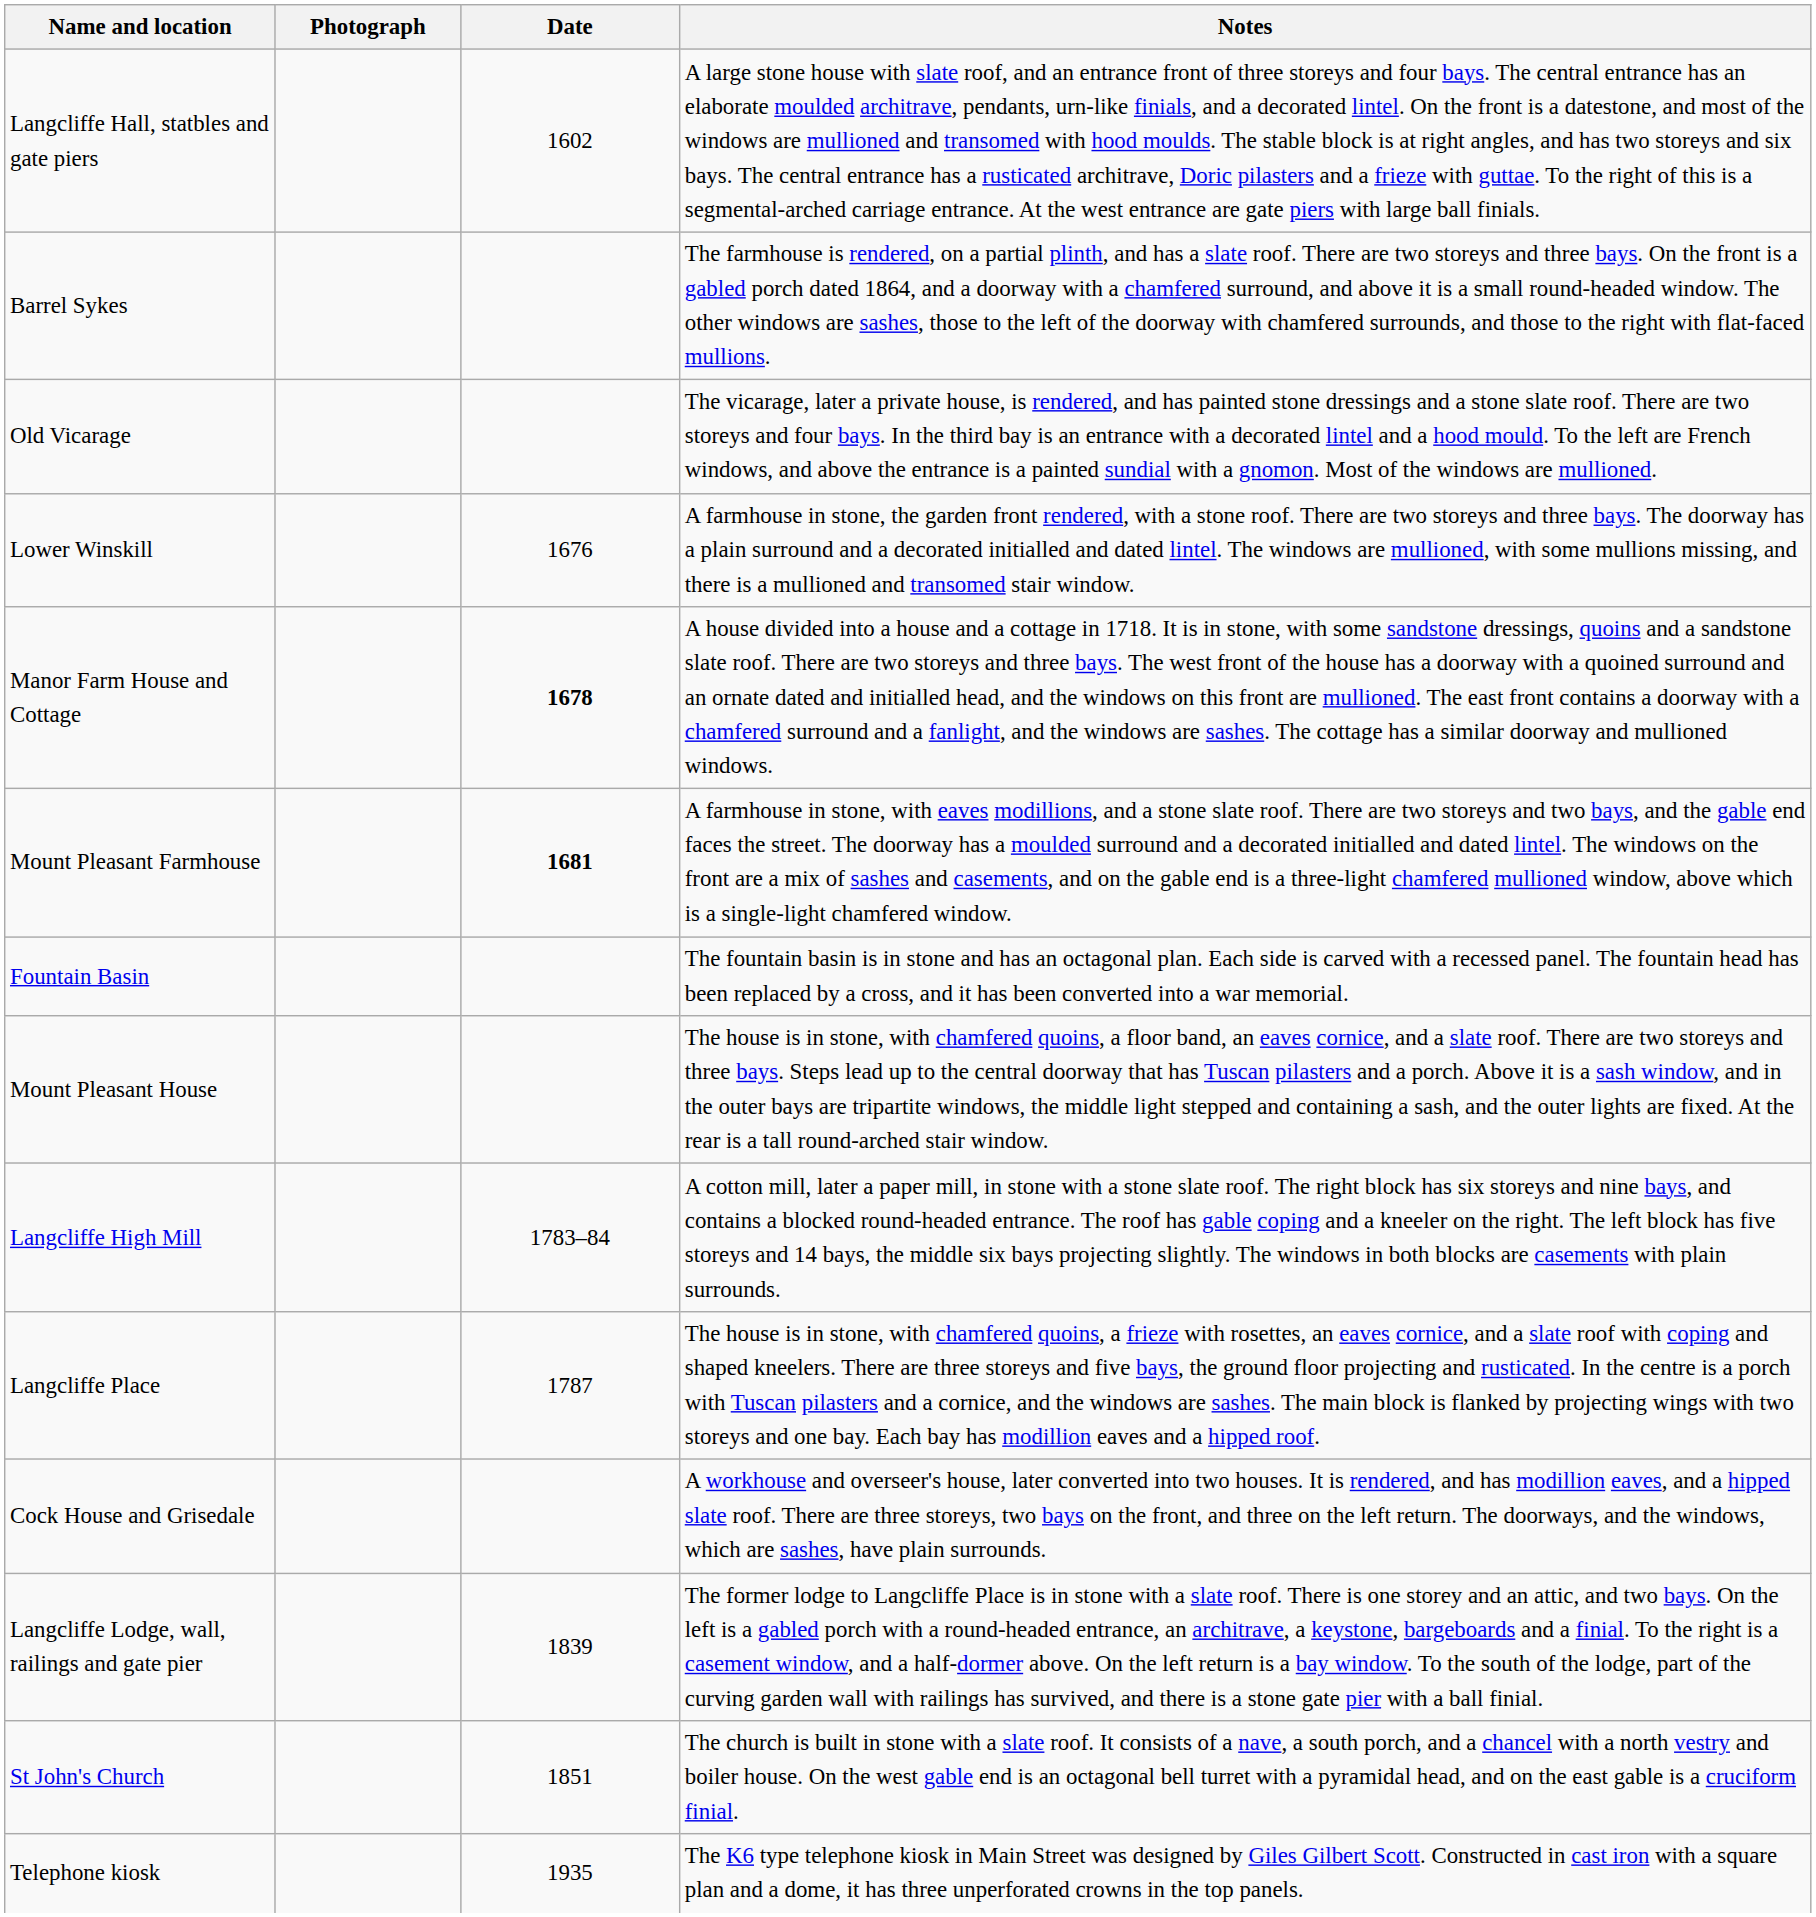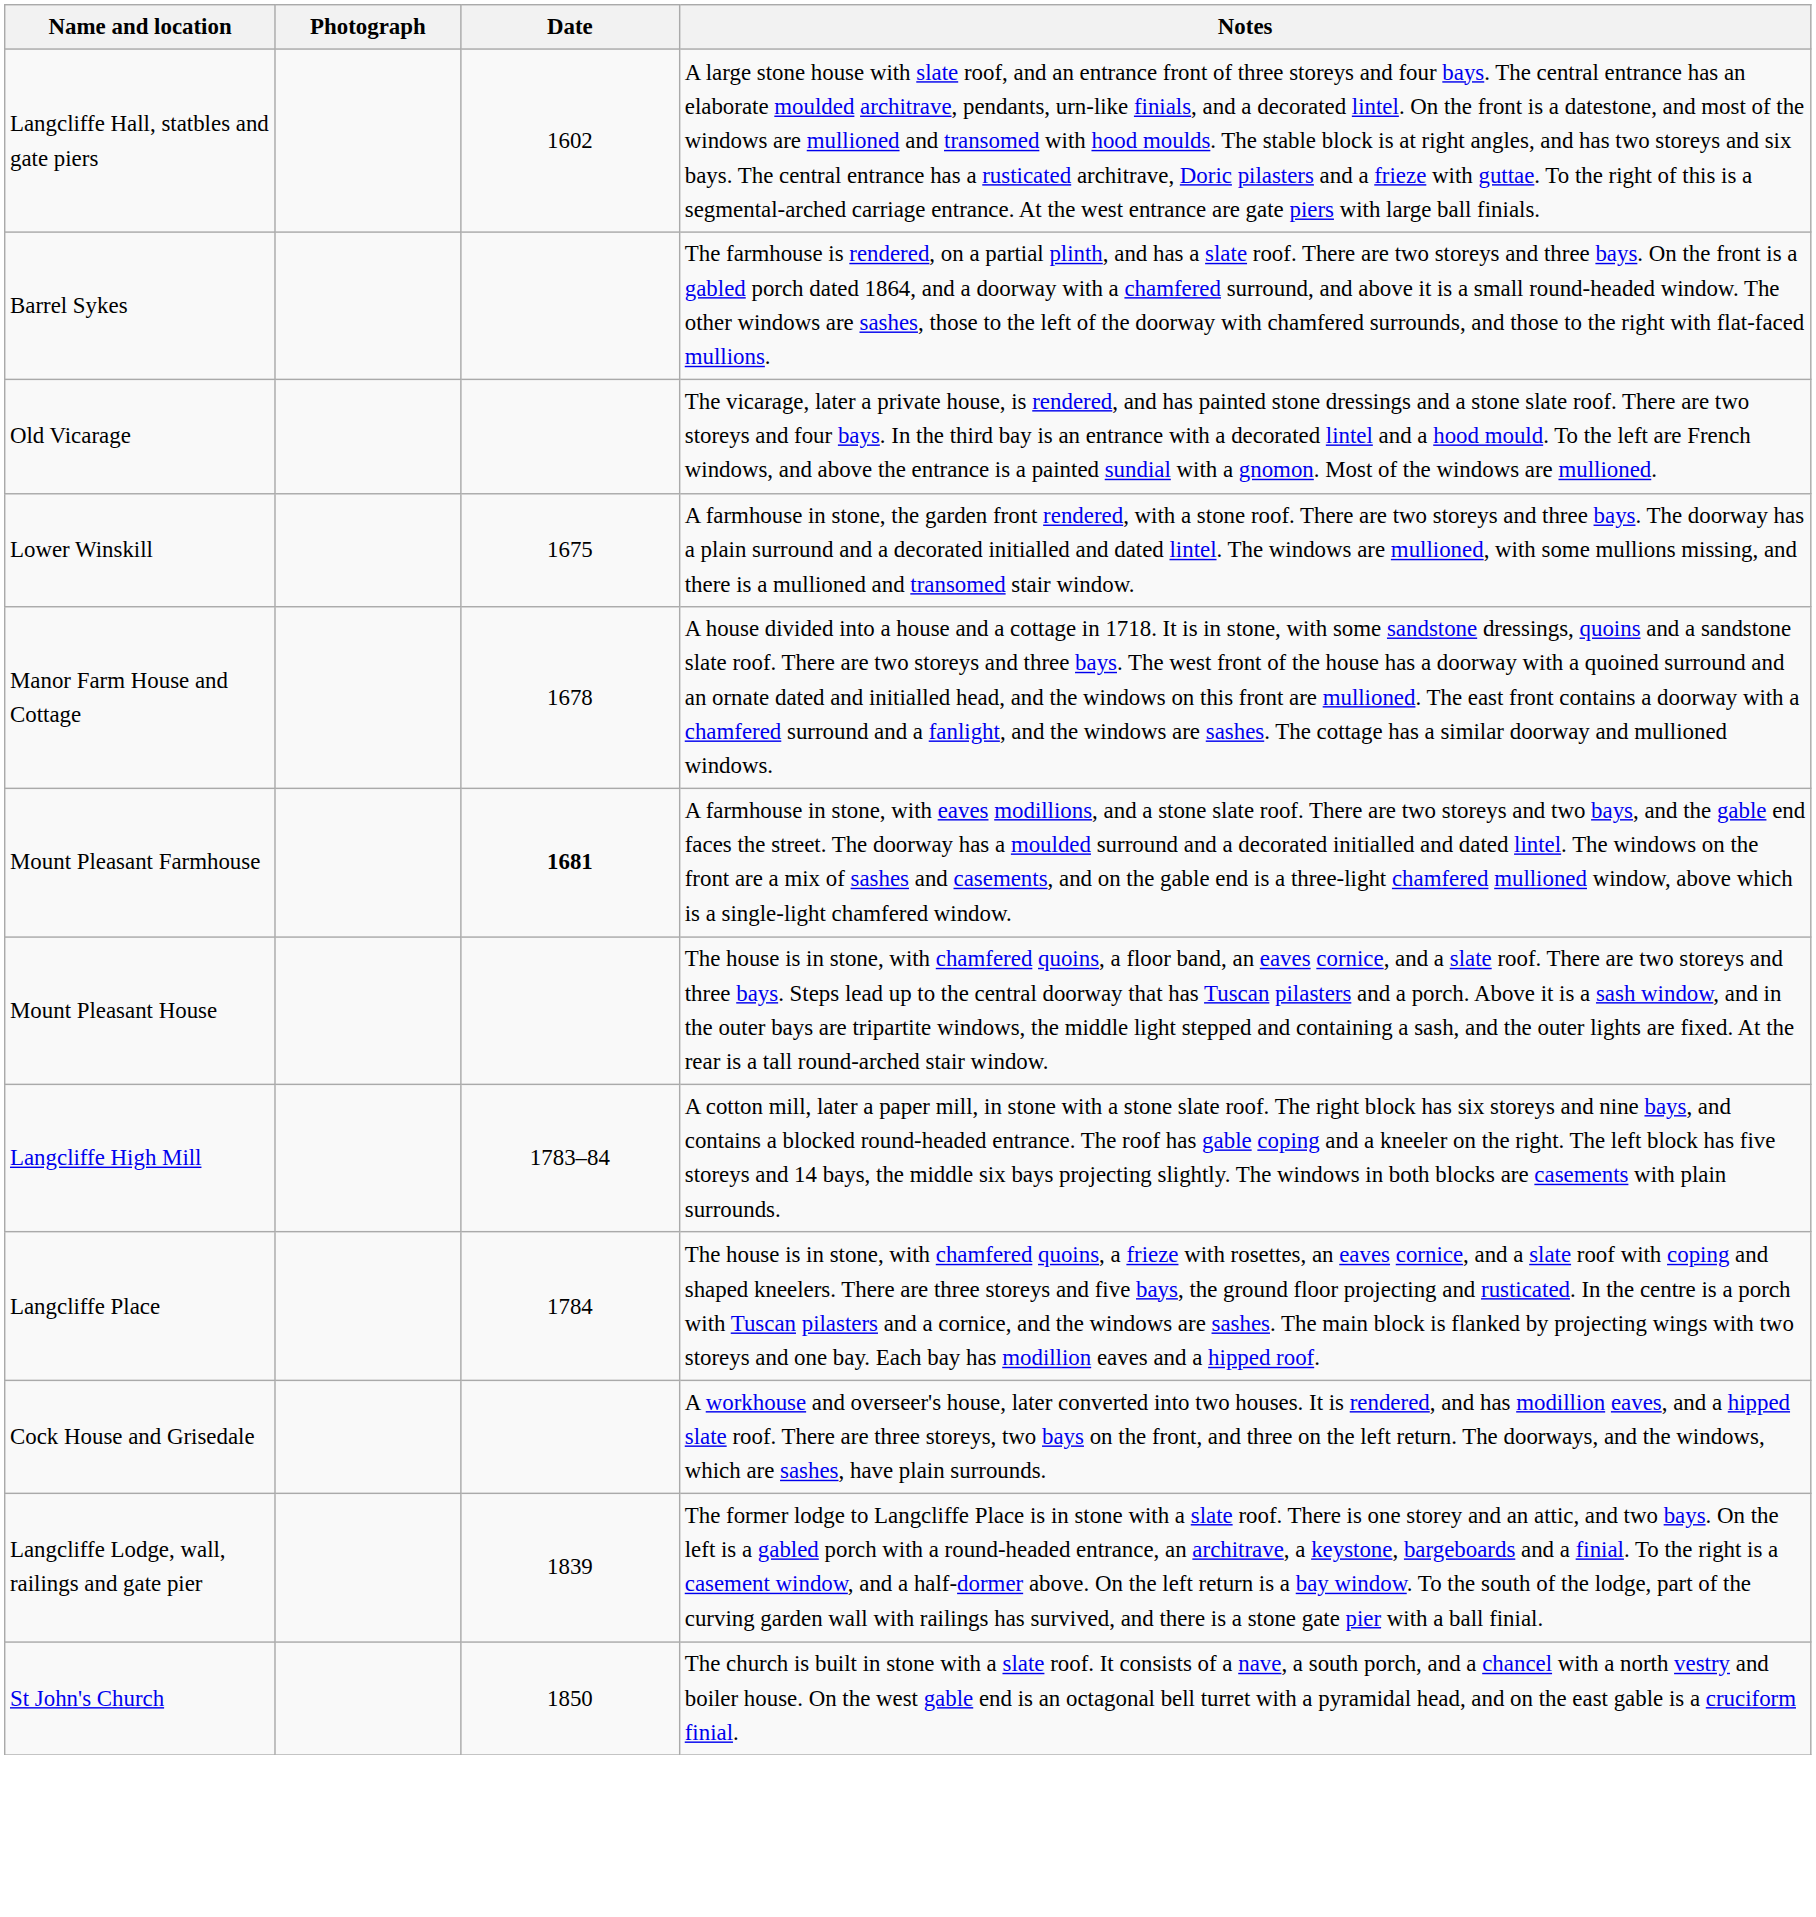(570, 549) 1676 -> (570, 549) 1675
(570, 697) bold -> (570, 697) normal
- row: (80, 975)
(570, 1385) 1787 -> (570, 1305) 1784
(570, 1777) 1851 -> (570, 1697) 1850
- row: (85, 1873)
